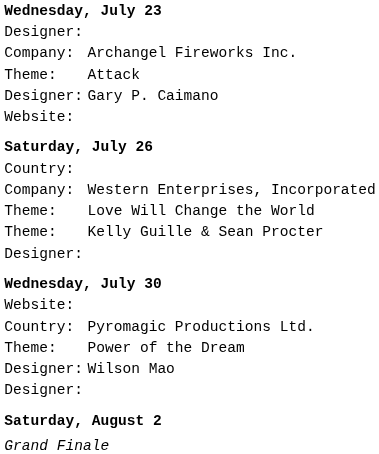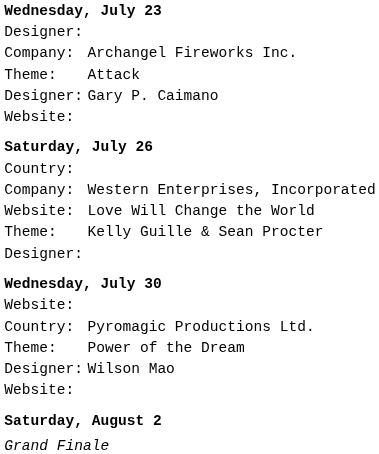(31, 211) Theme: -> (39, 211) Website:
(44, 390) Designer: -> (39, 390) Website:
